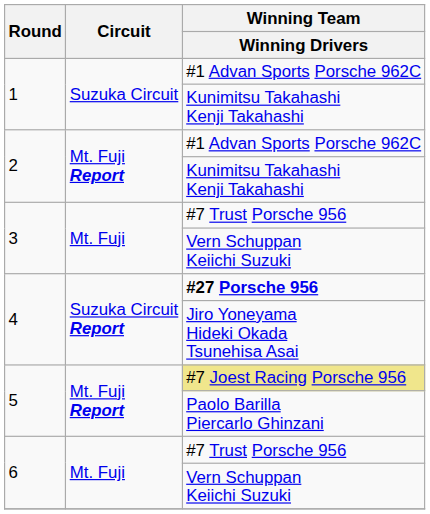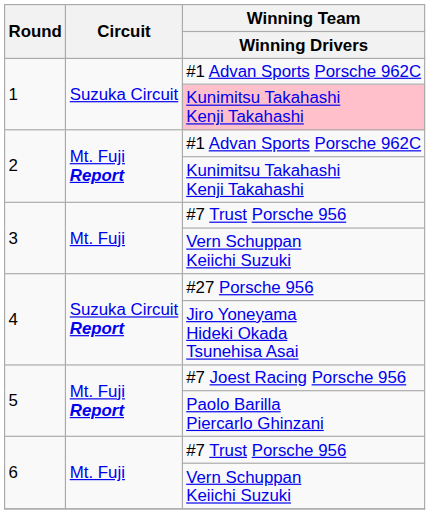(263, 107) no background -> (263, 107) pink background
(252, 287) bold -> (250, 287) normal
(296, 378) khaki background -> (296, 378) no background
